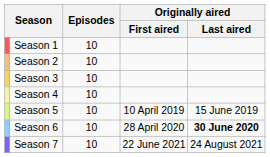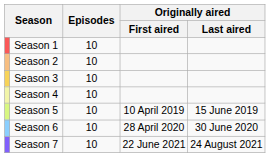(226, 128) bold -> (226, 128) normal
